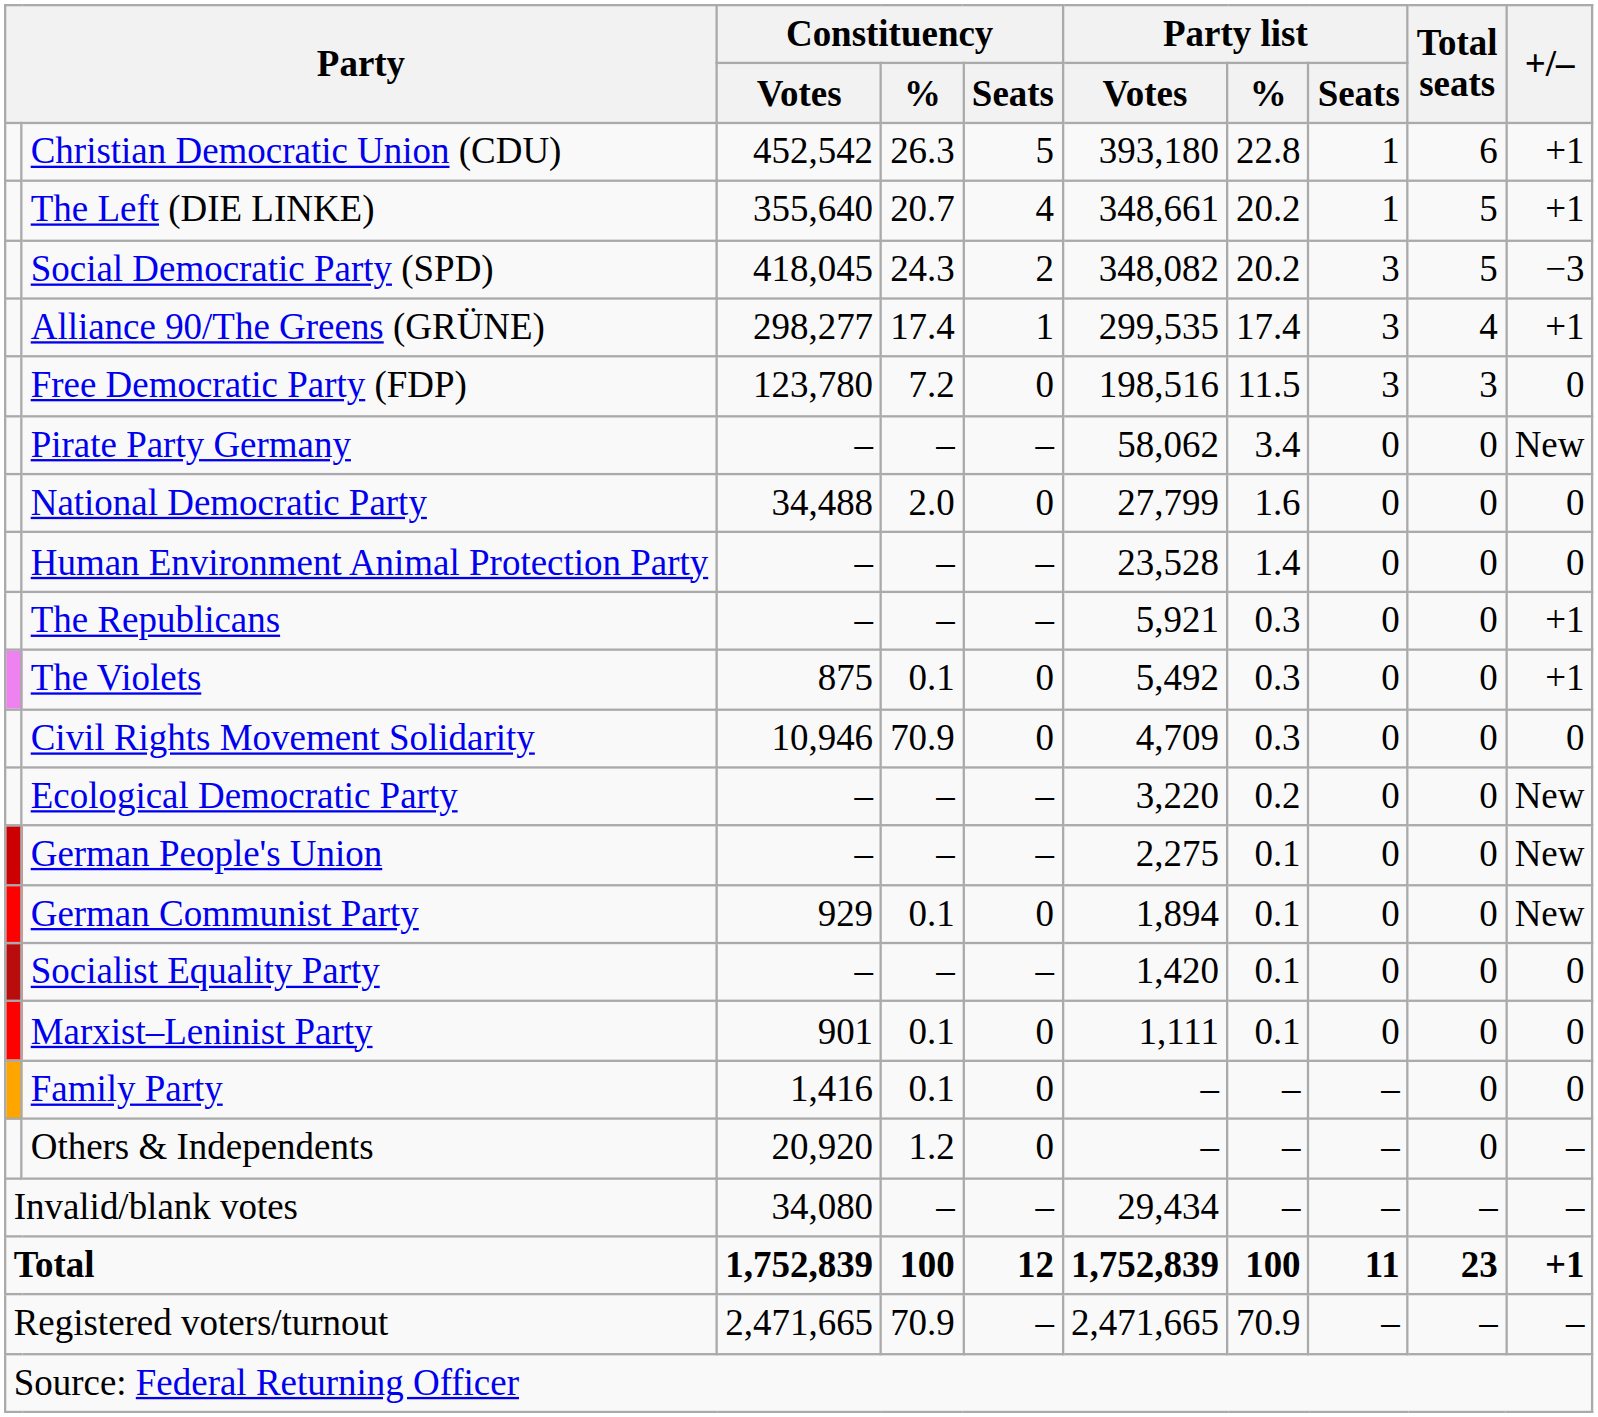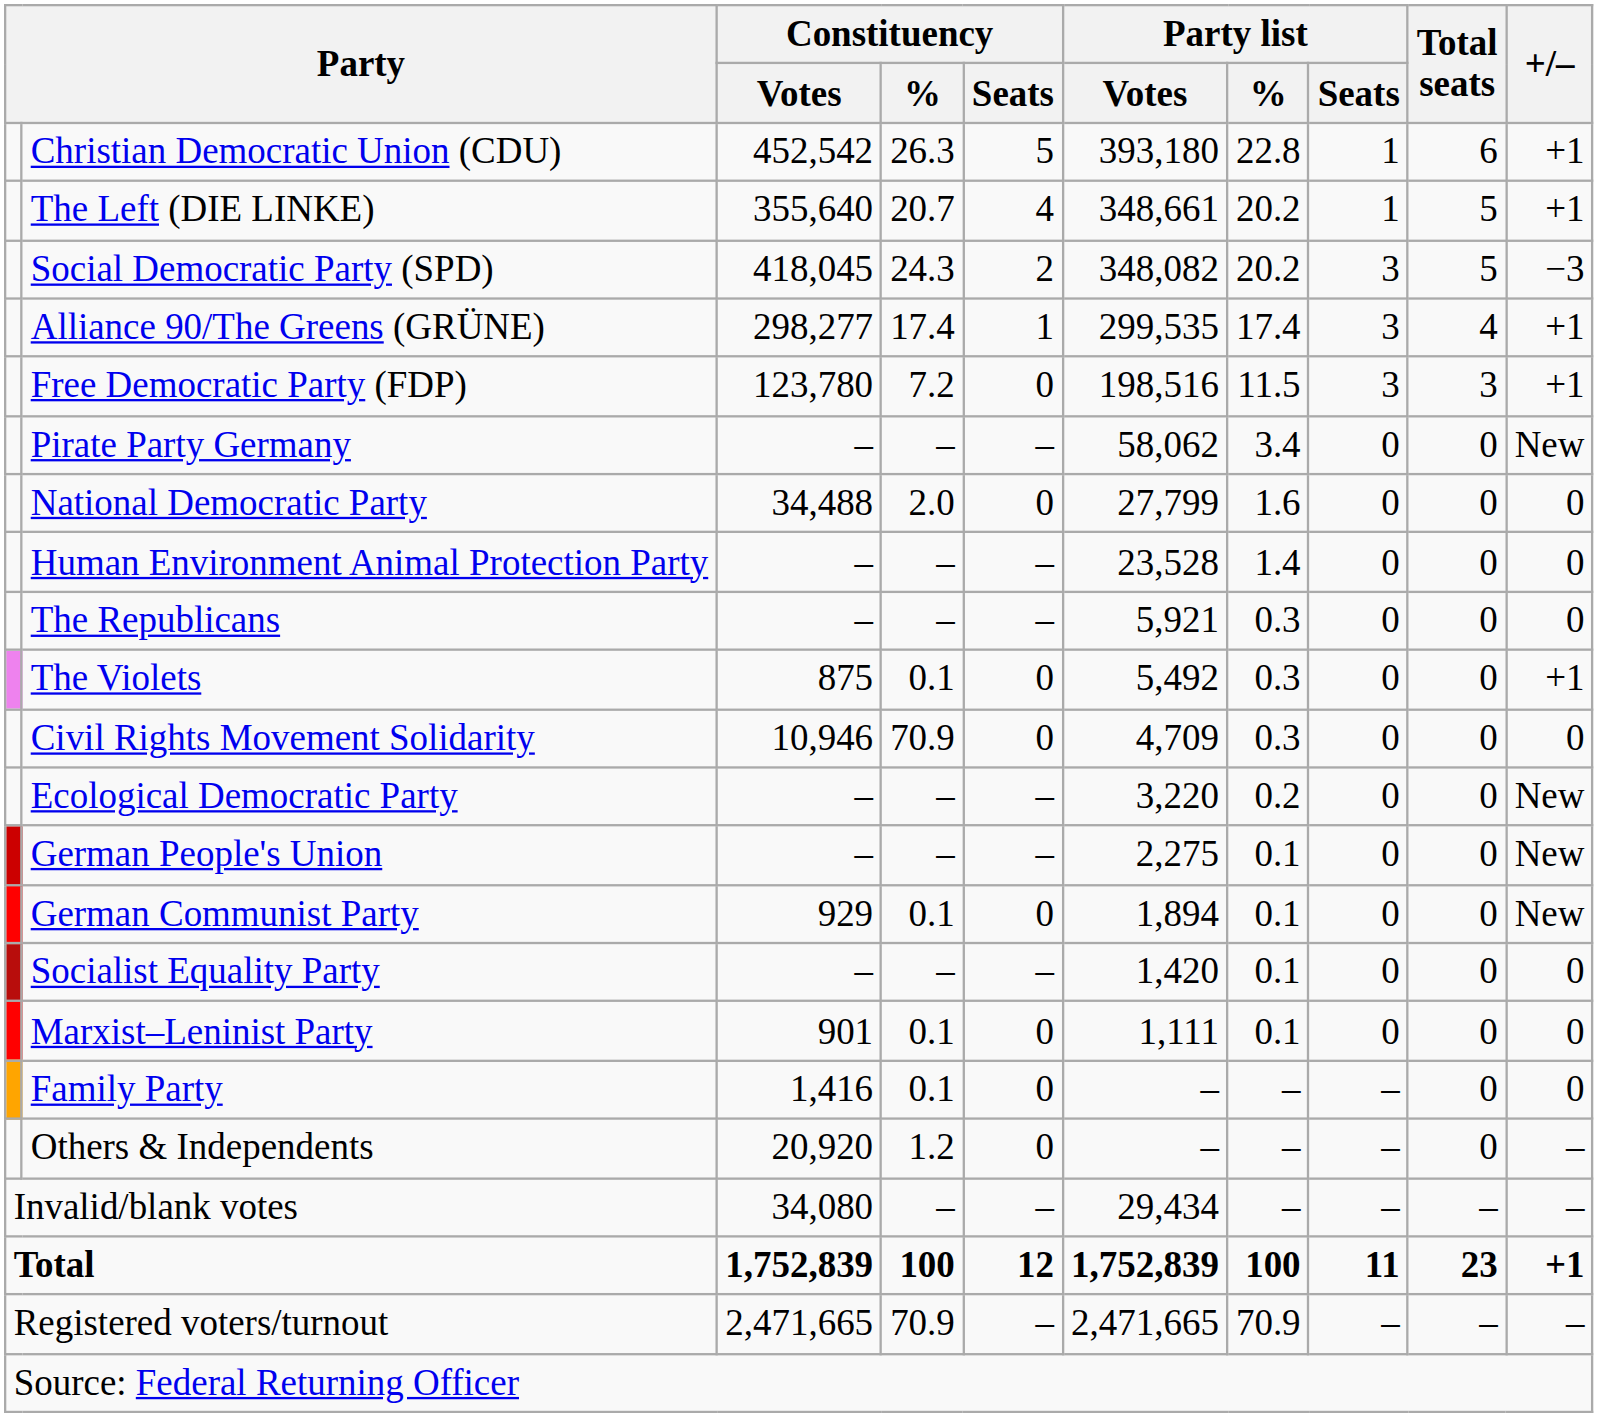(1575, 385) 0 -> (1565, 385) +1
(1565, 619) +1 -> (1575, 619) 0
